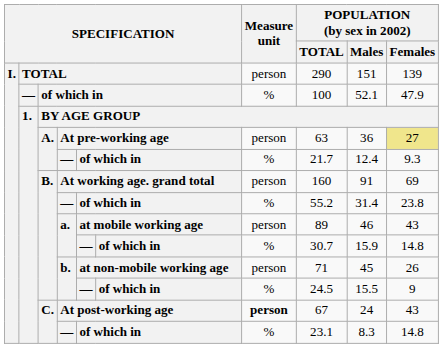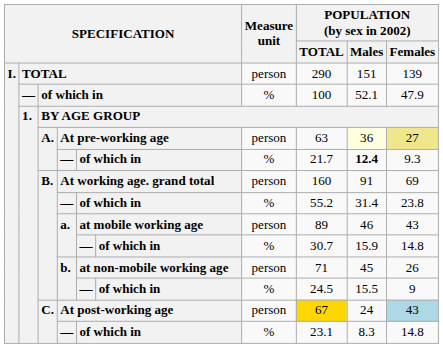(367, 137) no background -> (367, 137) lightyellow background
(367, 159) normal -> (367, 159) bold
(269, 310) bold -> (269, 310) normal
(322, 310) no background -> (322, 310) gold background
(412, 310) no background -> (412, 310) lightblue background
